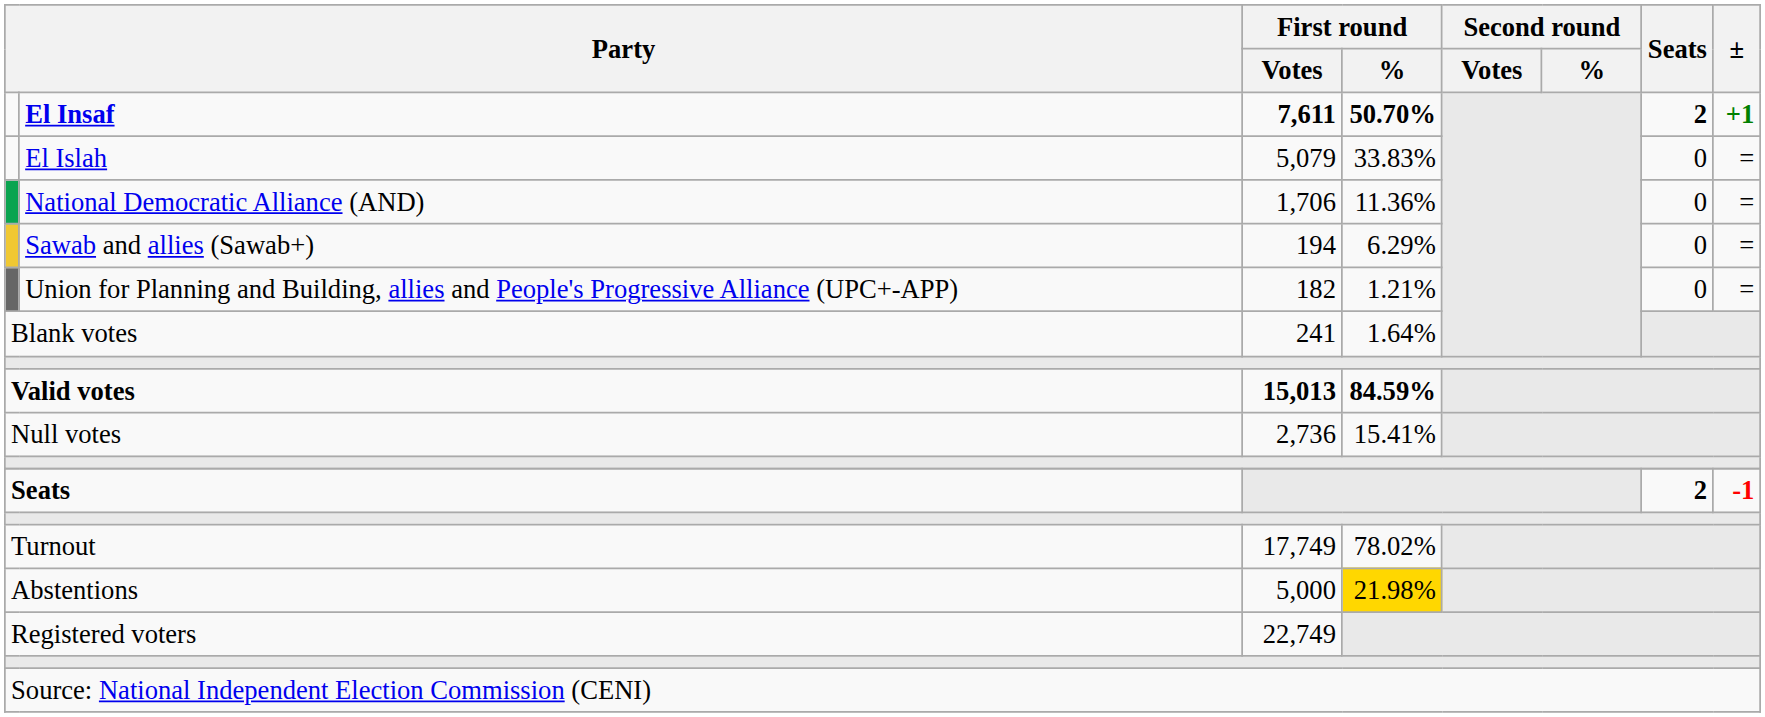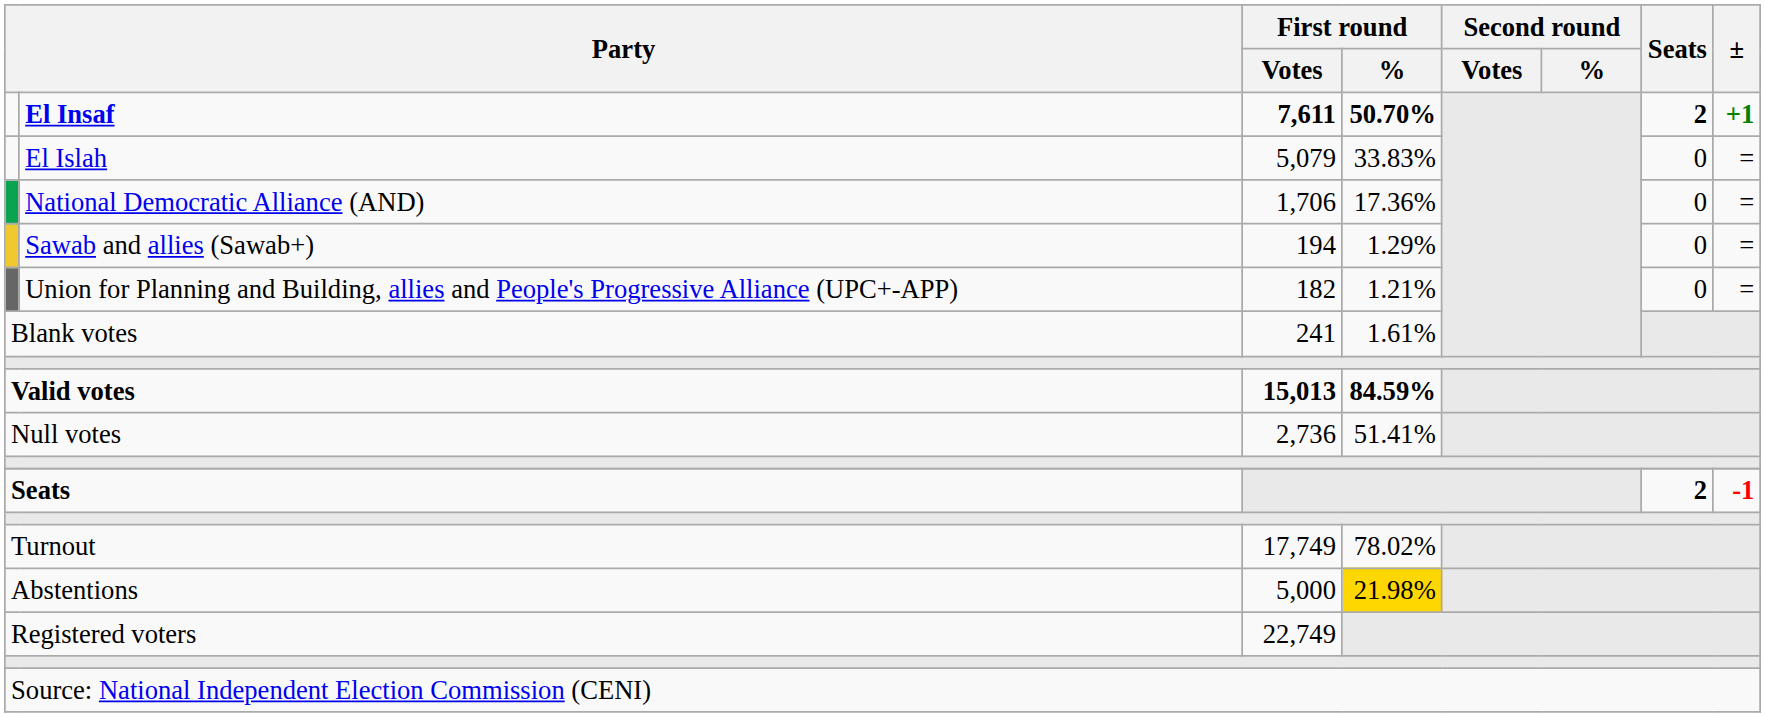(1395, 202) 11.36% -> (1395, 202) 17.36%
(1401, 245) 6.29% -> (1401, 245) 1.29%
(1401, 333) 1.64% -> (1401, 333) 1.61%
(1395, 433) 15.41% -> (1395, 433) 51.41%
